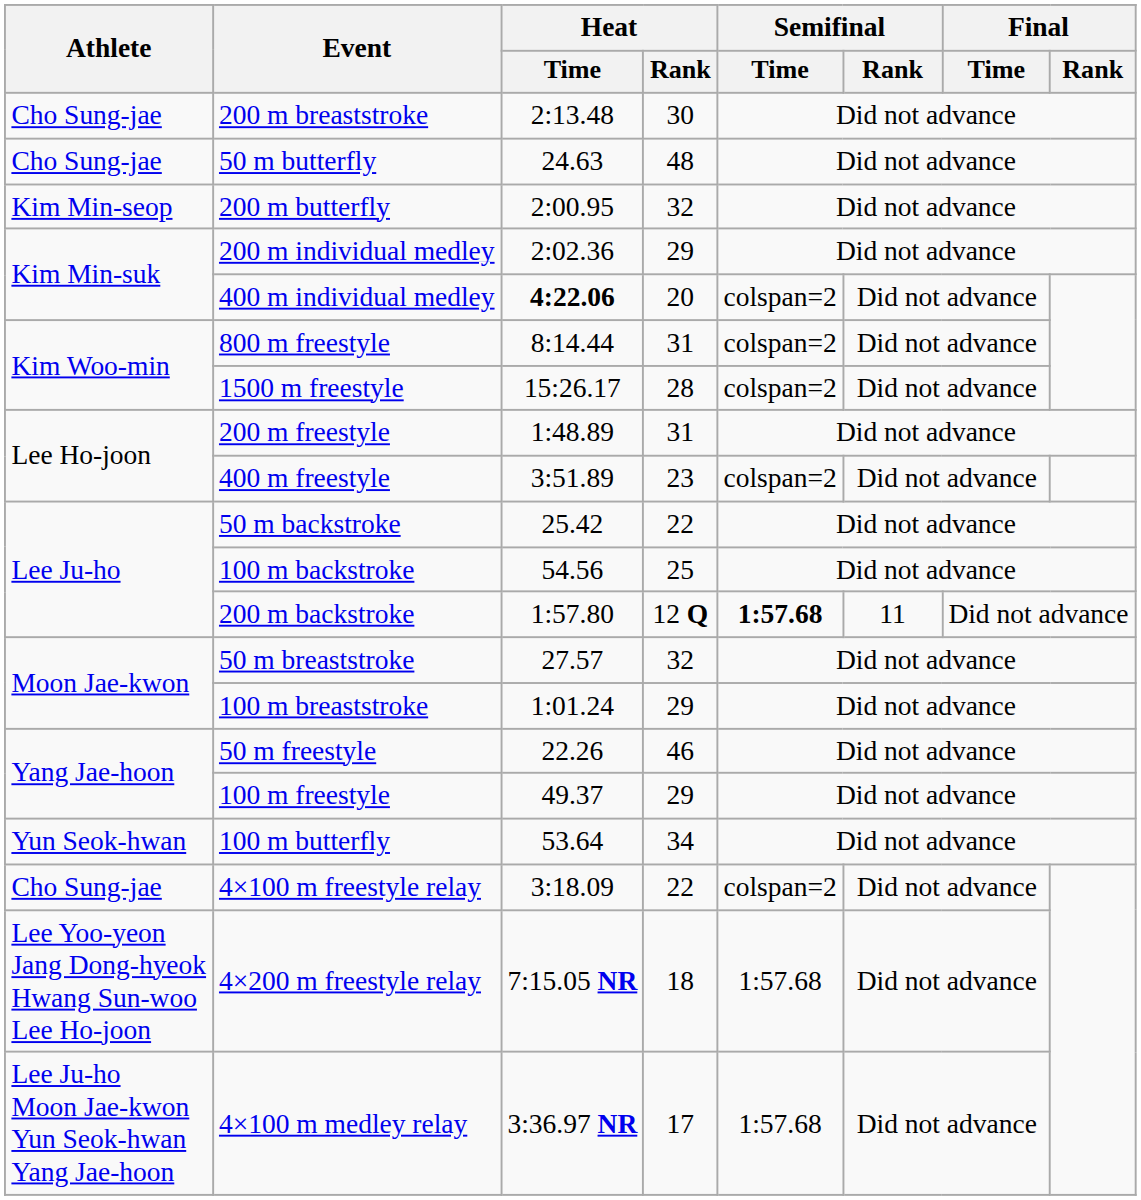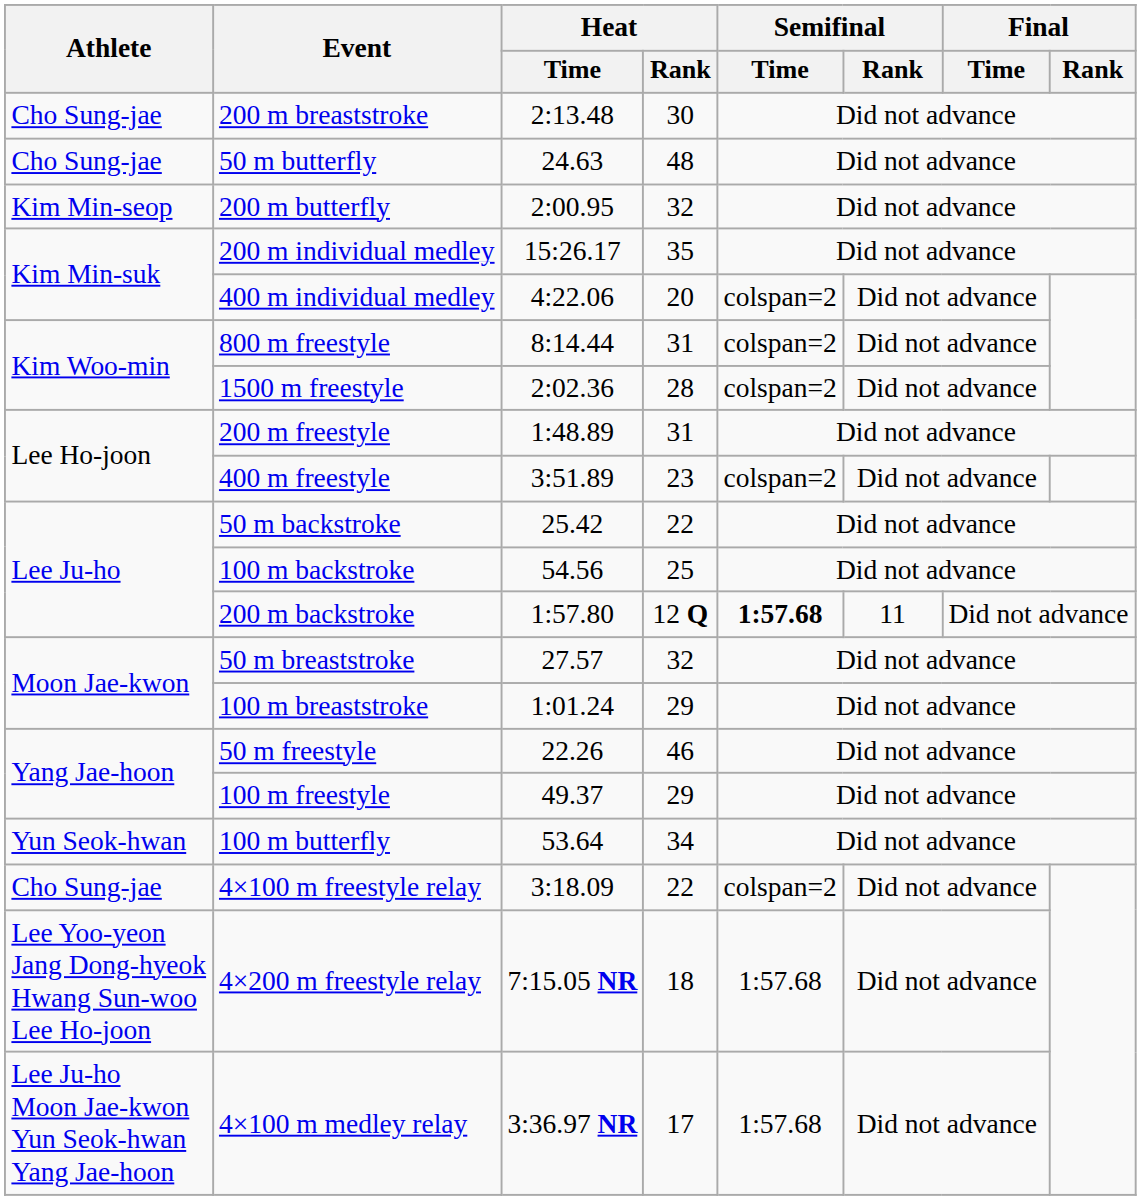(572, 251) 2:02.36 -> (572, 251) 15:26.17
(680, 251) 29 -> (680, 251) 35
(572, 297) bold -> (572, 297) normal
(572, 388) 15:26.17 -> (572, 388) 2:02.36
